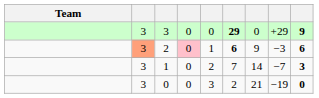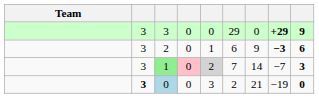(234, 31) bold -> (234, 31) normal
(279, 31) normal -> (279, 31) bold
(143, 48) lightsalmon background -> (143, 48) no background
(189, 48) pink background -> (189, 48) no background
(234, 48) bold -> (234, 48) normal
(279, 48) normal -> (279, 48) bold
(166, 66) no background -> (166, 66) lightgreen background
(189, 66) no background -> (189, 66) pink background
(211, 66) no background -> (211, 66) lightgrey background
(143, 84) normal -> (143, 84) bold
(166, 84) no background -> (166, 84) lightblue background
